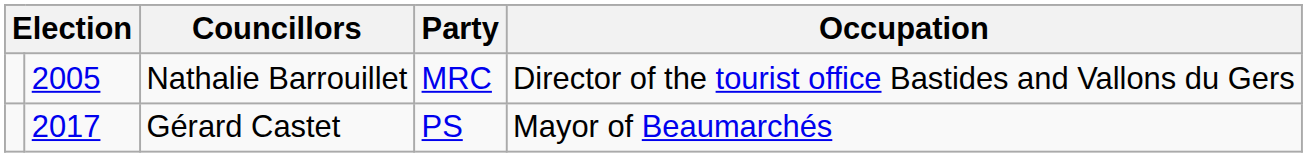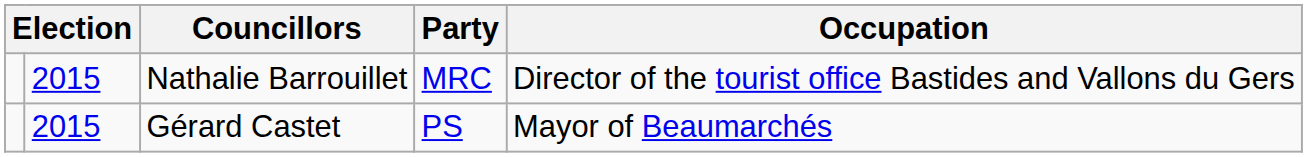(66, 77) 2005 -> (66, 77) 2015
(66, 126) 2017 -> (66, 126) 2015
